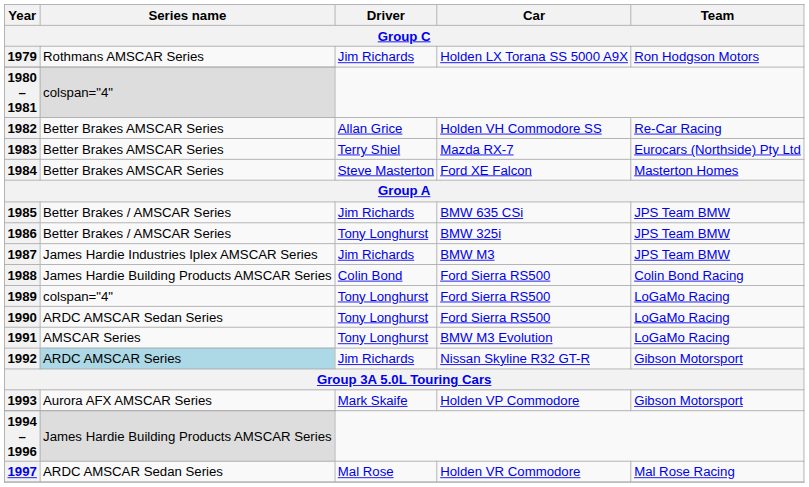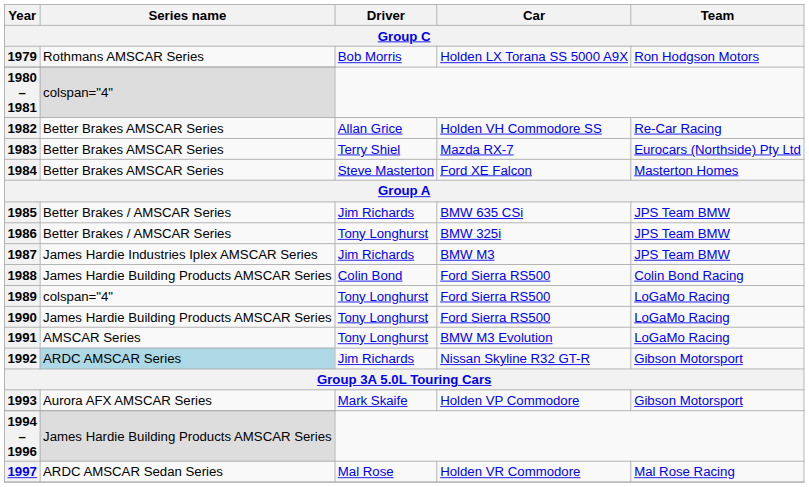(376, 57) Jim Richards -> (370, 57) Bob Morris
(133, 317) ARDC AMSCAR Sedan Series -> (187, 317) James Hardie Building Products AMSCAR Series
